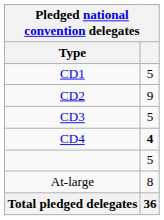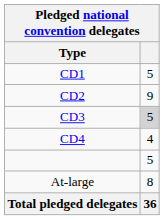(150, 117) no background -> (150, 117) lightgrey background
(150, 139) bold -> (150, 139) normal
